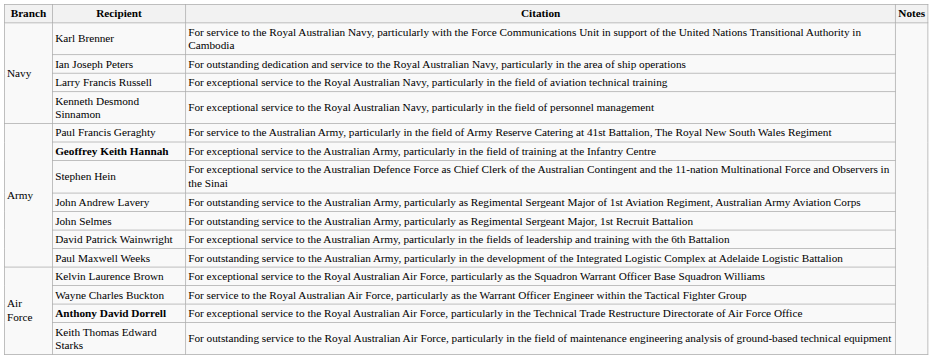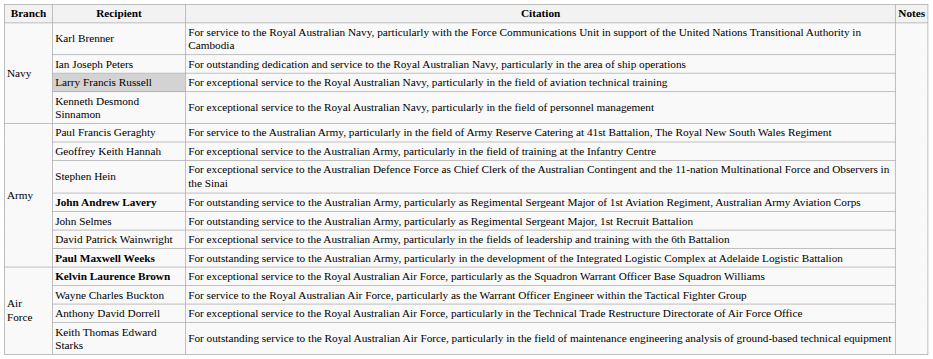(104, 82) no background -> (104, 82) lightgrey background
(112, 151) bold -> (108, 151) normal
(102, 202) normal -> (106, 202) bold
(103, 257) normal -> (105, 257) bold
(109, 276) normal -> (113, 276) bold
(111, 313) bold -> (108, 313) normal
